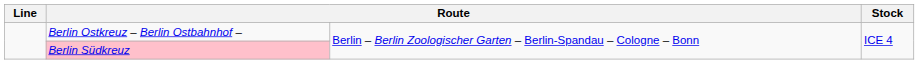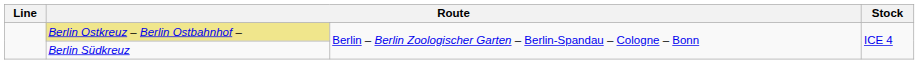(145, 31) no background -> (145, 31) khaki background
(89, 50) pink background -> (89, 50) no background
